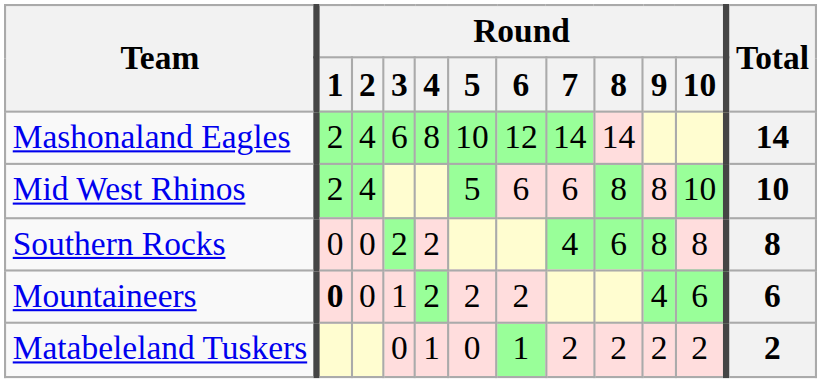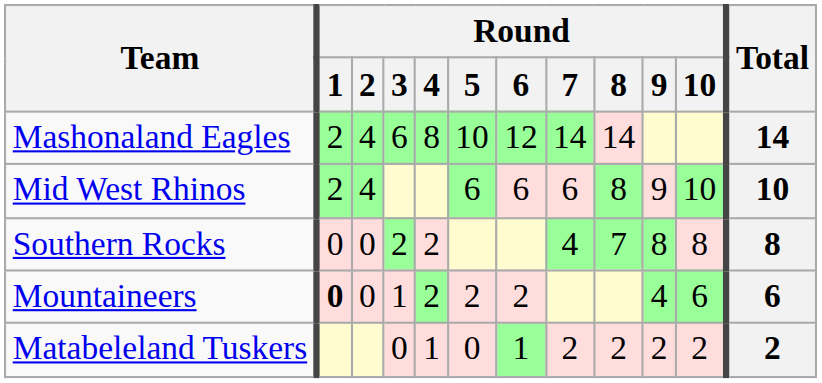(472, 190) 5 -> (472, 190) 6
(659, 190) 8 -> (659, 190) 9
(619, 243) 6 -> (619, 243) 7
